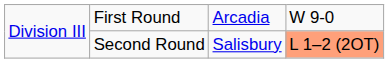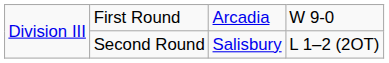(334, 44) lightsalmon background -> (334, 44) no background
